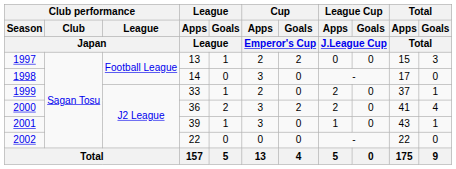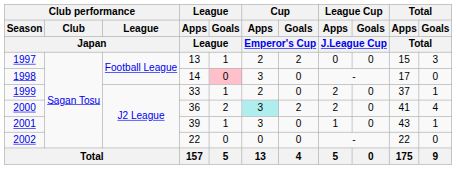(226, 76) no background -> (226, 76) pink background
(260, 108) no background -> (260, 108) paleturquoise background
